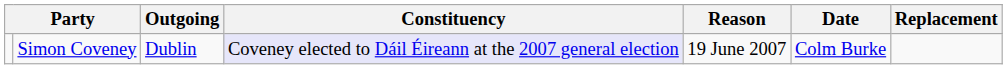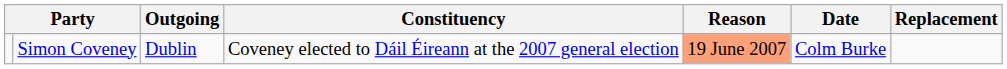(453, 48) lavender background -> (453, 48) no background
(737, 48) no background -> (737, 48) lightsalmon background
